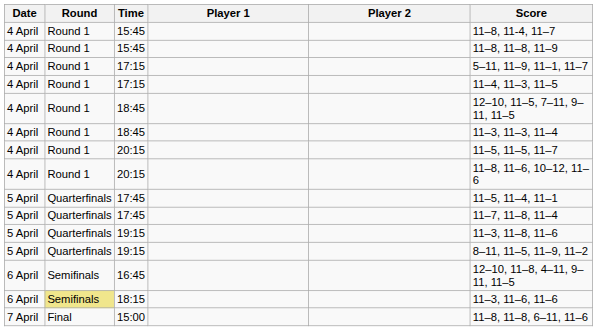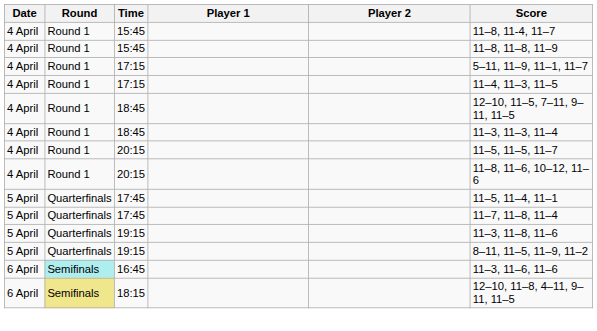(73, 276) no background -> (73, 269) paleturquoise background
(528, 276) 12–10, 11–8, 4–11, 9–11, 11–5 -> (515, 269) 11–3, 11–6, 11–6
(515, 300) 11–3, 11–6, 11–6 -> (528, 293) 12–10, 11–8, 4–11, 9–11, 11–5
- row: (23, 317)
